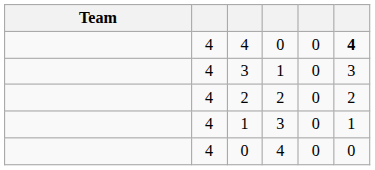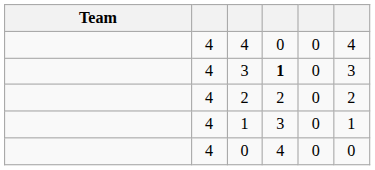(351, 44) bold -> (351, 44) normal
(280, 71) normal -> (280, 71) bold
